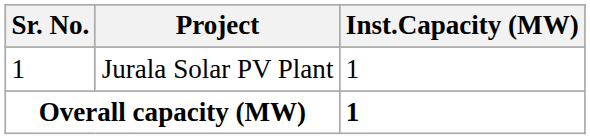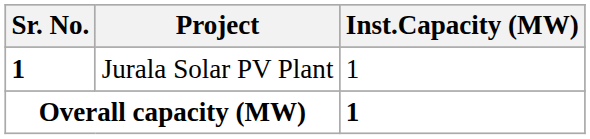(18, 68) normal -> (18, 68) bold
